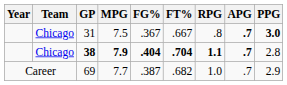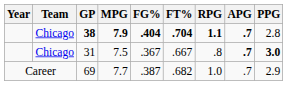rows swapped: (90, 52) <-> (90, 33)
